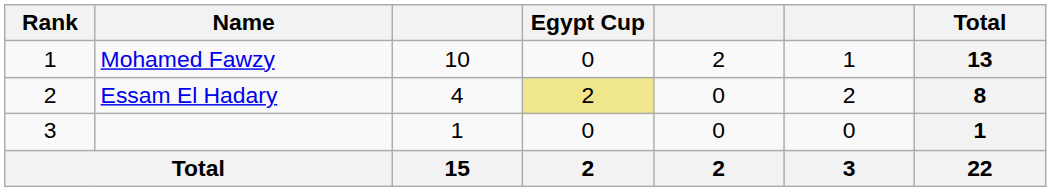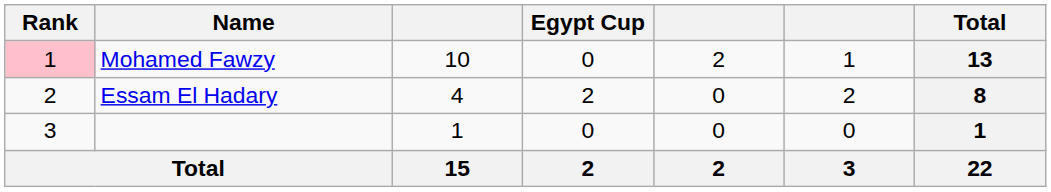(50, 58) no background -> (50, 58) pink background
(588, 95) khaki background -> (588, 95) no background
